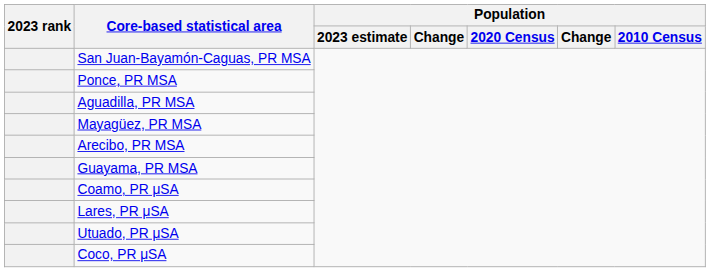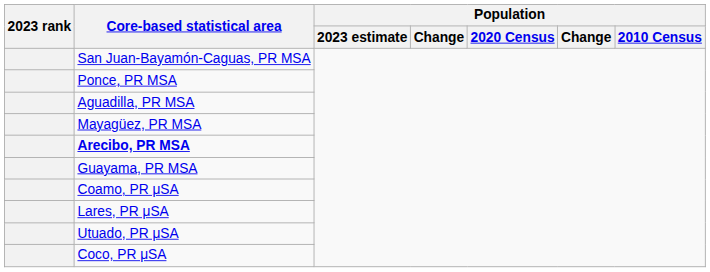(131, 146) normal -> (134, 146) bold
